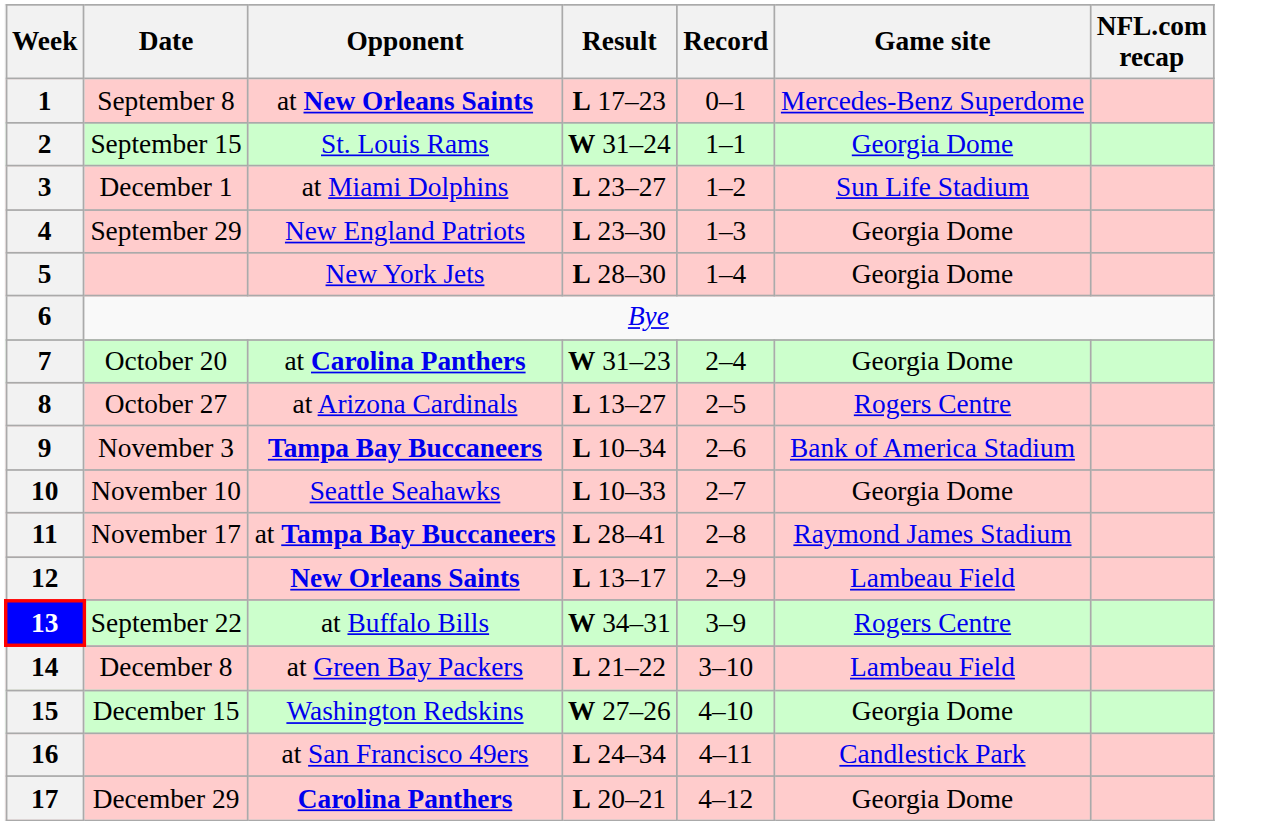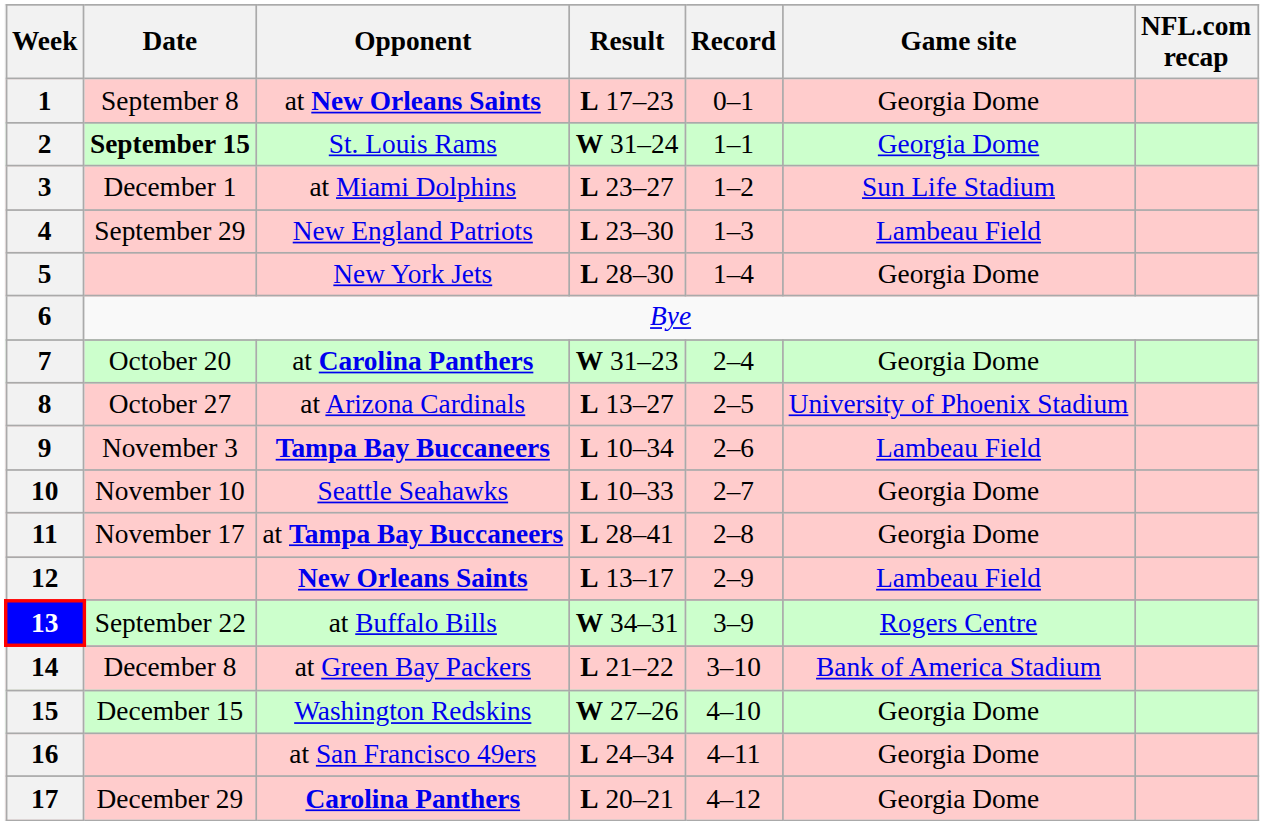(932, 100) Mercedes-Benz Superdome -> (959, 100) Georgia Dome
(166, 143) normal -> (170, 143) bold
(932, 230) Georgia Dome -> (959, 230) Lambeau Field
(932, 404) Rogers Centre -> (959, 404) University of Phoenix Stadium
(932, 447) Bank of America Stadium -> (959, 447) Lambeau Field
(932, 534) Raymond James Stadium -> (959, 534) Georgia Dome
(932, 667) Lambeau Field -> (959, 667) Bank of America Stadium
(932, 754) Candlestick Park -> (959, 754) Georgia Dome
